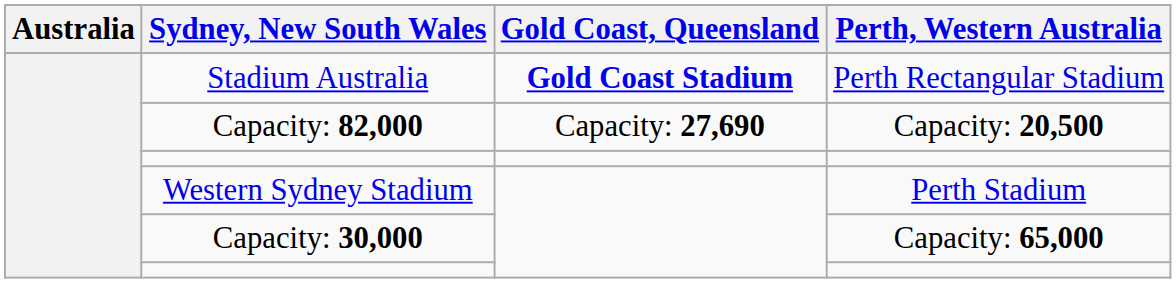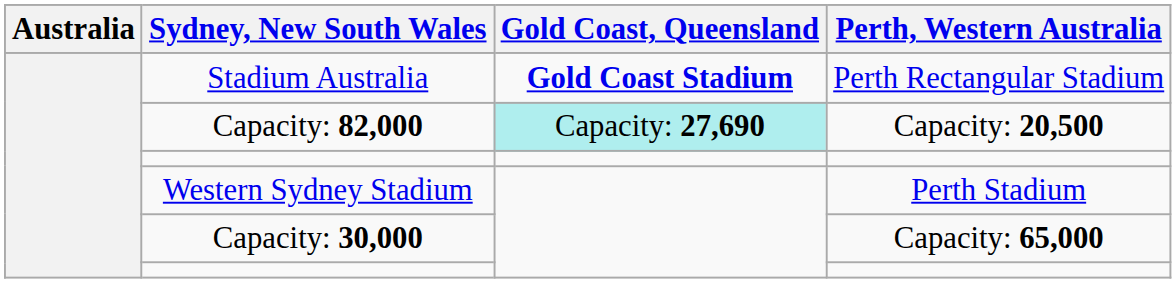(660, 126) no background -> (660, 126) paleturquoise background
